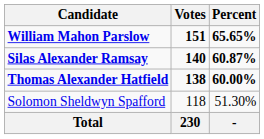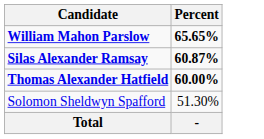- column: (190, 15)
